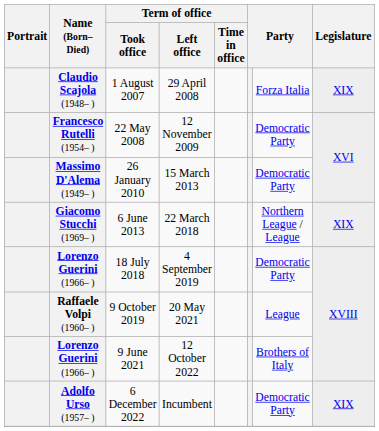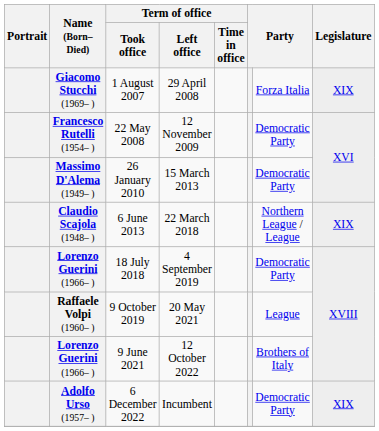(78, 90) Claudio Scajola (1948– ) -> (78, 90) Giacomo Stucchi (1969– )
(78, 224) Giacomo Stucchi (1969– ) -> (78, 224) Claudio Scajola (1948– )
